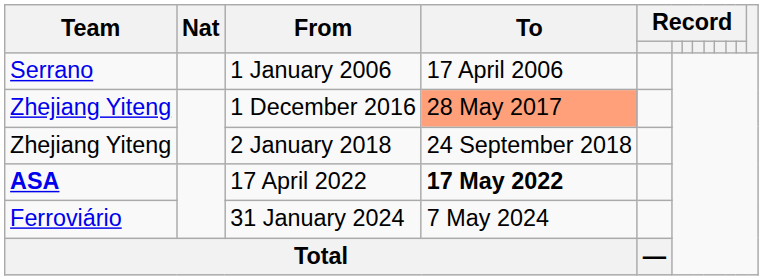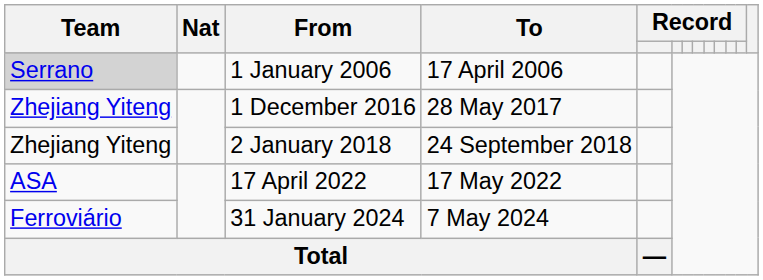(52, 70) no background -> (52, 70) lightgrey background
(494, 107) lightsalmon background -> (494, 107) no background
(35, 181) bold -> (33, 181) normal
(495, 181) bold -> (494, 181) normal
